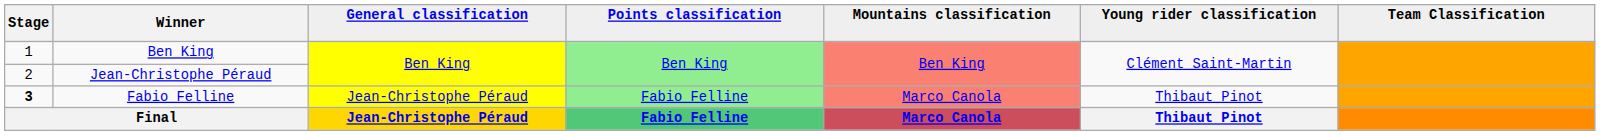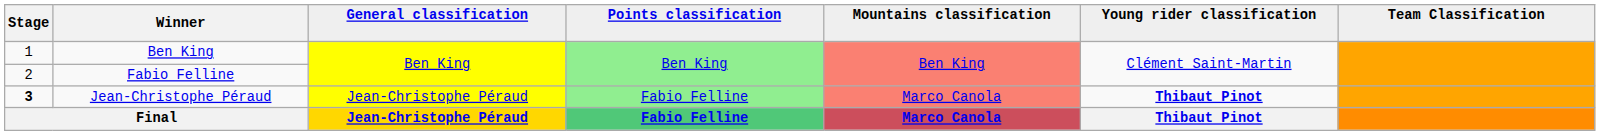(181, 75) Jean-Christophe Péraud -> (181, 75) Fabio Felline
(181, 97) Fabio Felline -> (181, 97) Jean-Christophe Péraud
(1209, 97) normal -> (1209, 97) bold
